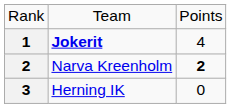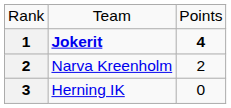(201, 41) normal -> (201, 41) bold
(201, 66) bold -> (201, 66) normal
